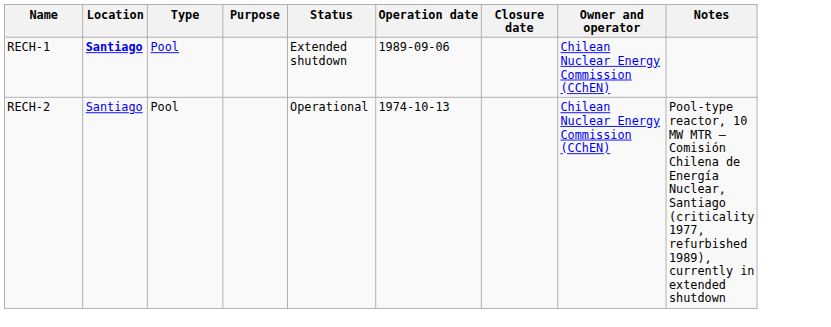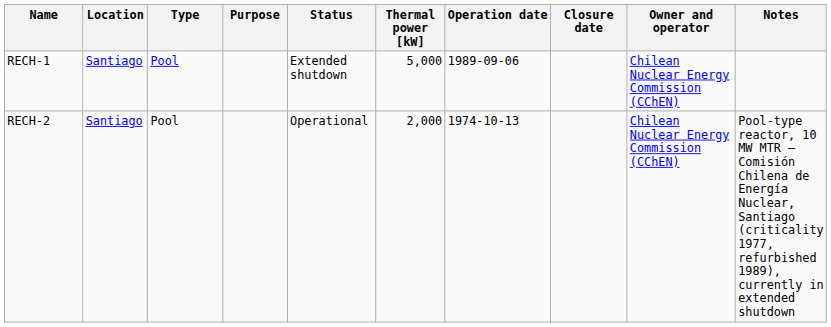+ column: (410, 28)
(114, 47) bold -> (114, 61) normal
